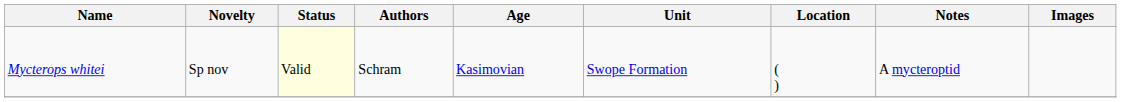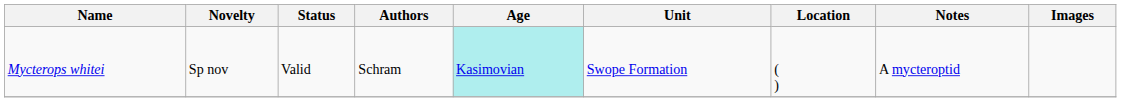(296, 69) lightyellow background -> (296, 69) no background
(490, 69) no background -> (490, 69) paleturquoise background
